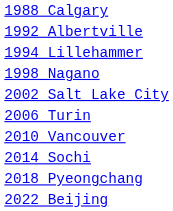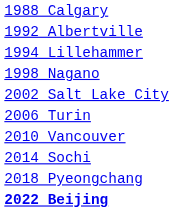(56, 200) normal -> (56, 200) bold
